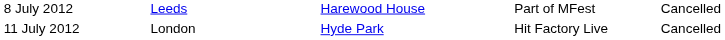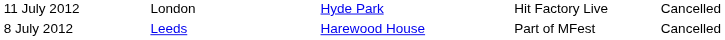rows swapped: (38, 8) <-> (42, 29)
